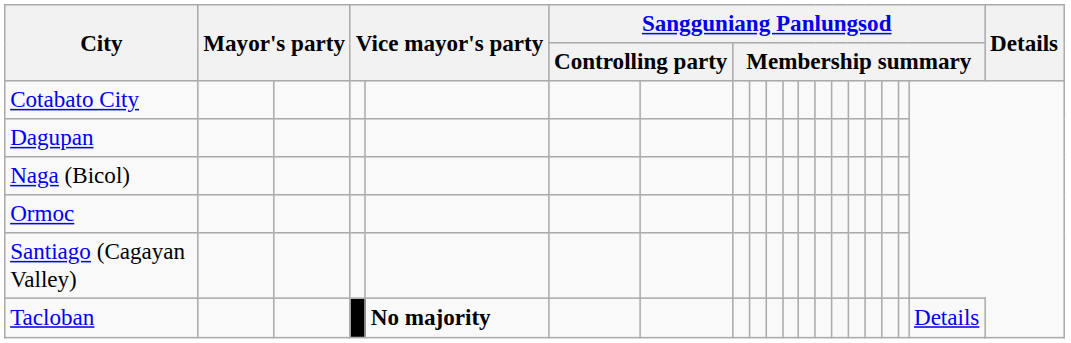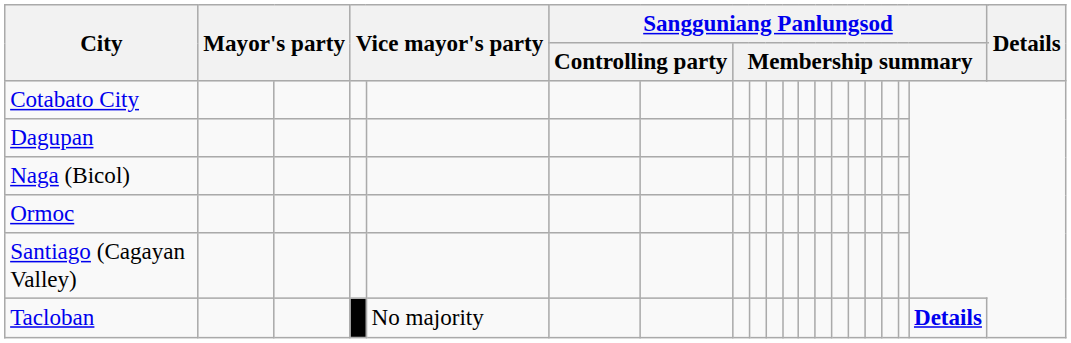(431, 317) bold -> (428, 317) normal
(947, 317) normal -> (948, 317) bold
